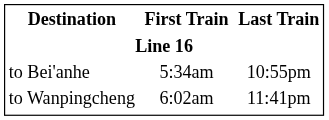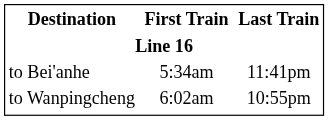(279, 71) 10:55pm -> (279, 71) 11:41pm
(279, 97) 11:41pm -> (279, 97) 10:55pm
